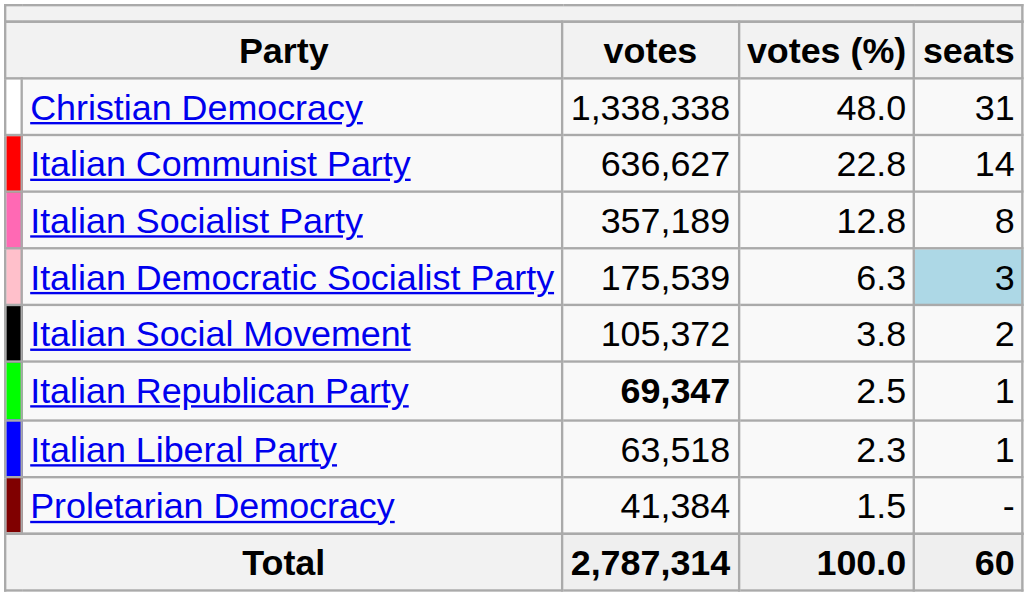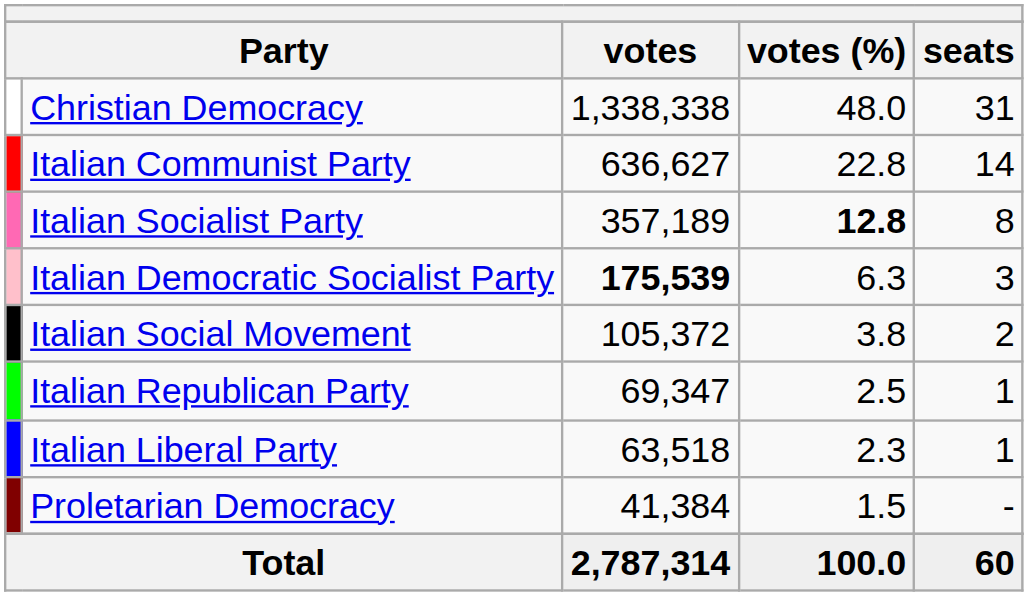(871, 221) normal -> (871, 221) bold
(665, 278) normal -> (665, 278) bold
(1005, 278) lightblue background -> (1005, 278) no background
(675, 391) bold -> (675, 391) normal
